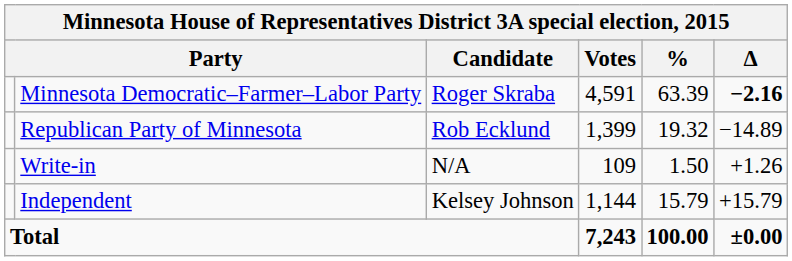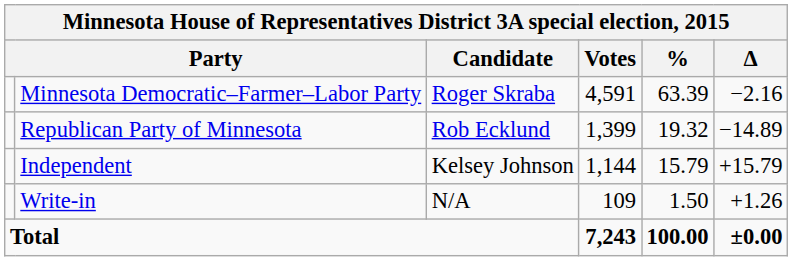(756, 93) bold -> (756, 93) normal
rows swapped: (76, 201) <-> (58, 165)
